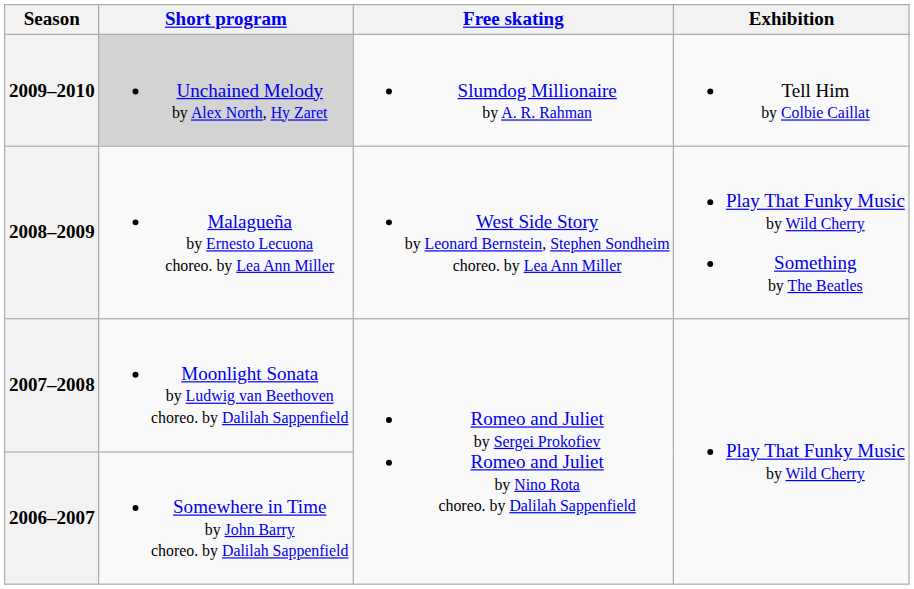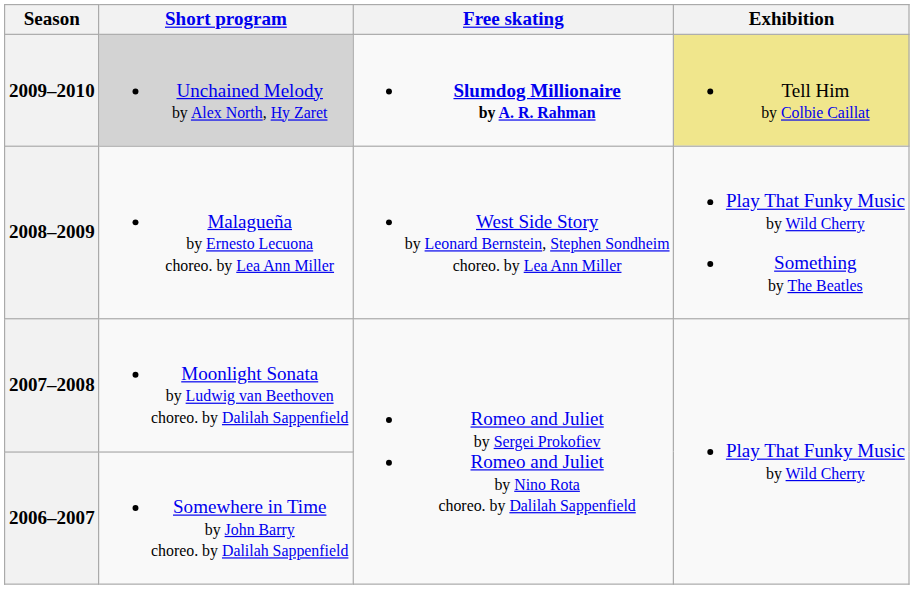(513, 101) normal -> (513, 101) bold
(792, 101) no background -> (792, 101) khaki background
